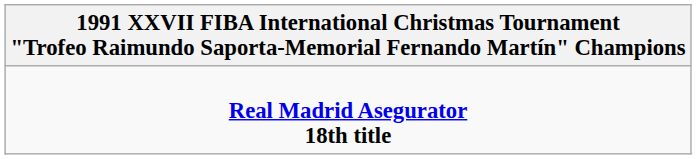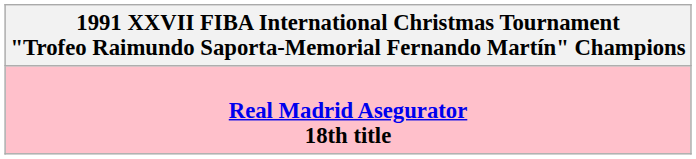(348, 122) no background -> (348, 122) pink background
